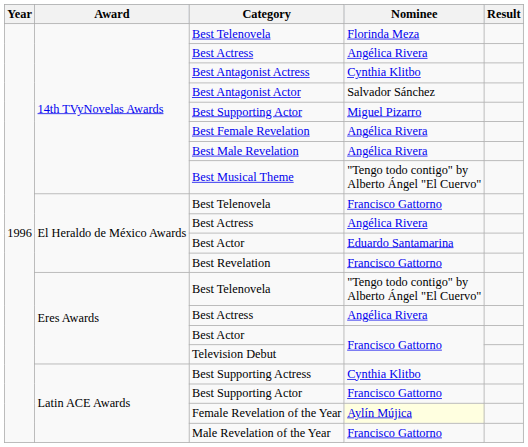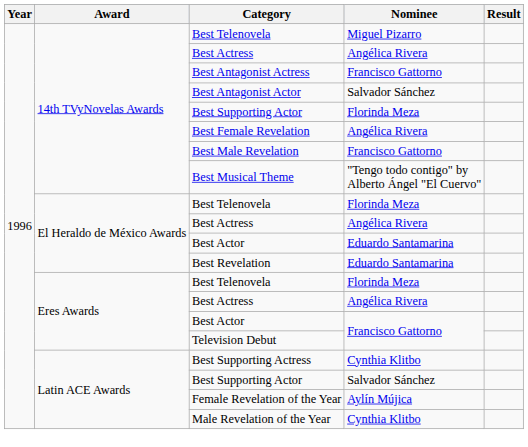(383, 33) Florinda Meza -> (384, 33) Miguel Pizarro
(384, 72) Cynthia Klitbo -> (395, 72) Francisco Gattorno
(384, 111) Miguel Pizarro -> (383, 111) Florinda Meza
(387, 151) Angélica Rivera -> (395, 151) Francisco Gattorno
(395, 203) Francisco Gattorno -> (383, 203) Florinda Meza
(395, 262) Francisco Gattorno -> (400, 262) Eduardo Santamarina
(414, 289) "Tengo todo contigo" by Alberto Ángel "El Cuervo" -> (383, 282) Florinda Meza
(395, 393) Francisco Gattorno -> (391, 379) Salvador Sánchez
(380, 413) lightyellow background -> (380, 399) no background
(395, 432) Francisco Gattorno -> (384, 418) Cynthia Klitbo
